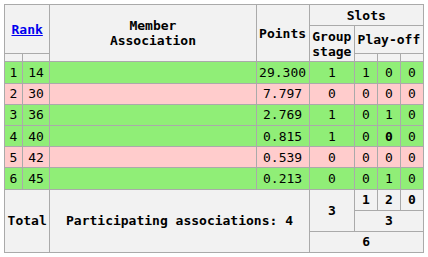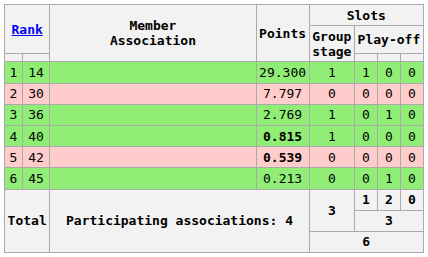(283, 136) normal -> (283, 136) bold
(389, 136) bold -> (389, 136) normal
(283, 157) normal -> (283, 157) bold
